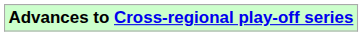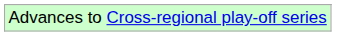(181, 17) bold -> (168, 17) normal
